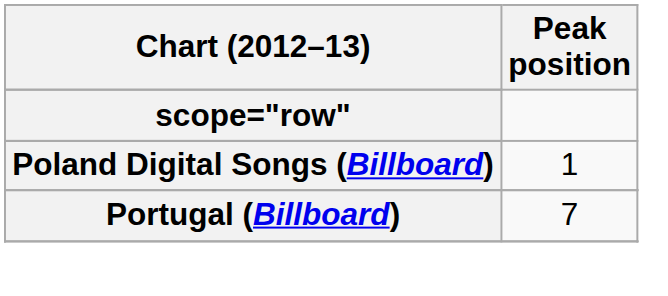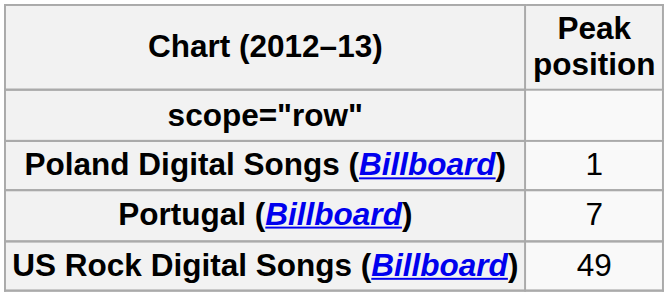+ row: (265, 264)
